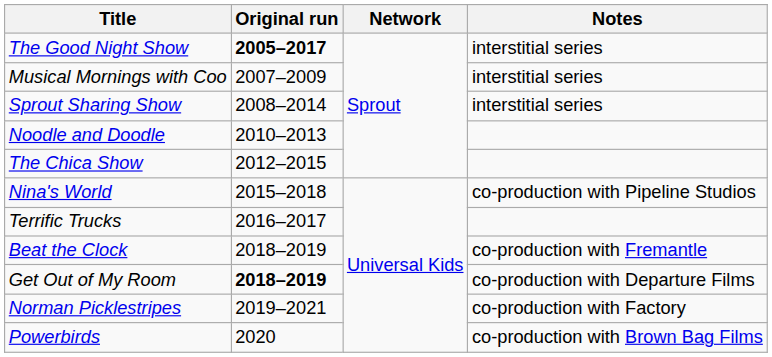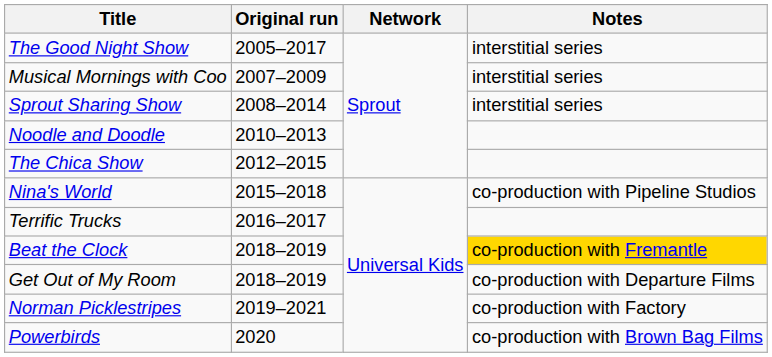(281, 47) bold -> (281, 47) normal
(590, 250) no background -> (590, 250) gold background
(281, 279) bold -> (281, 279) normal
